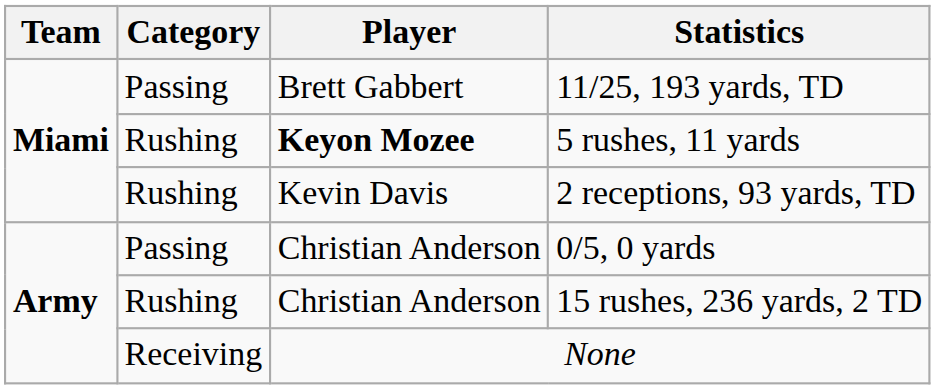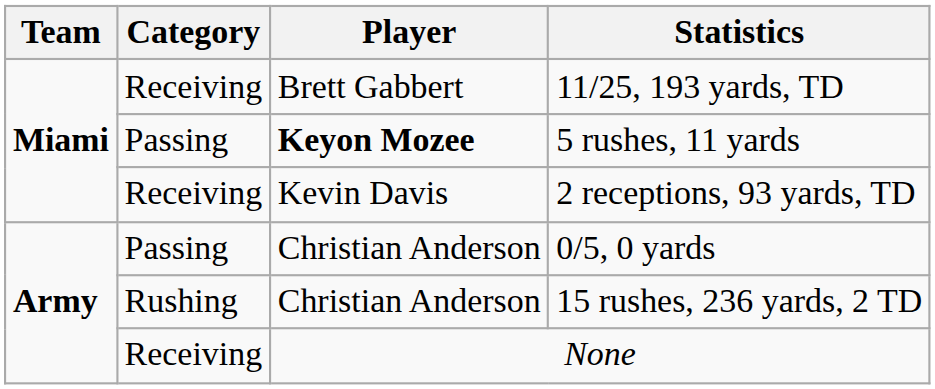(176, 86) Passing -> (193, 86) Receiving
(181, 139) Rushing -> (176, 139) Passing
(181, 193) Rushing -> (193, 193) Receiving
